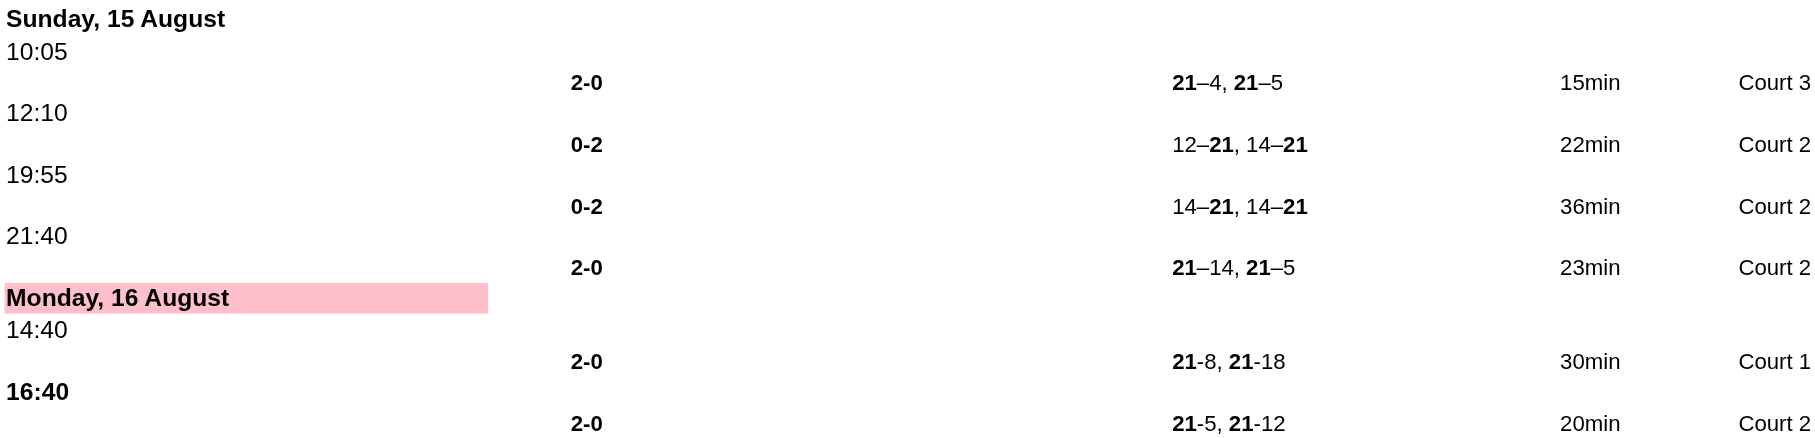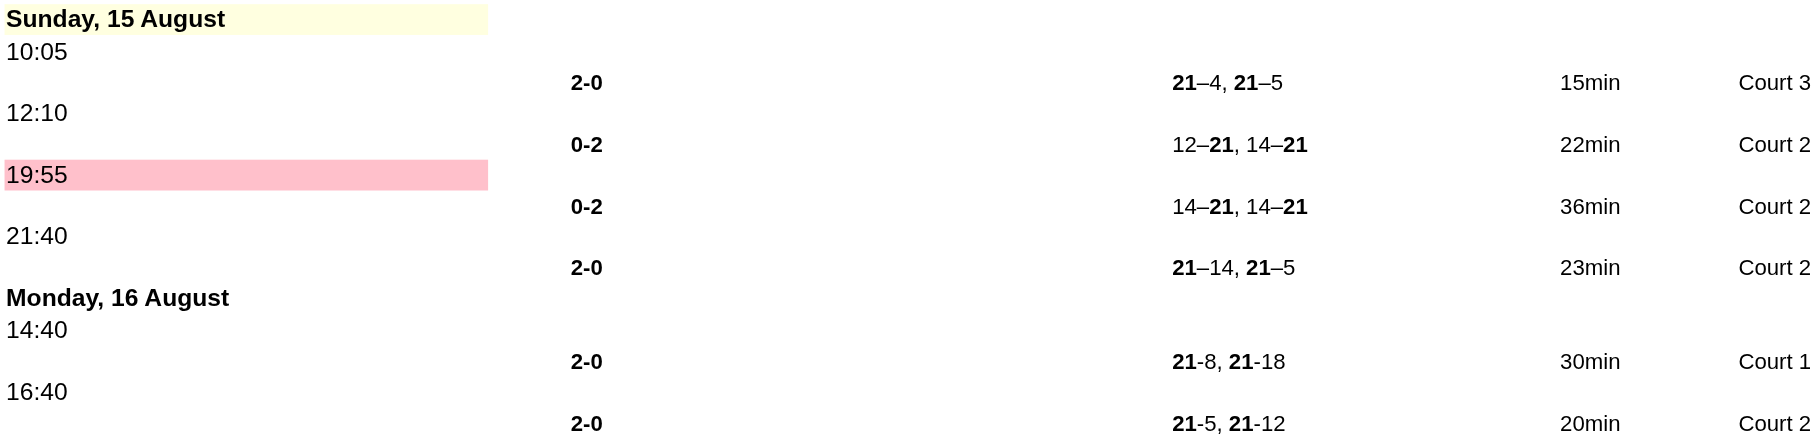(116, 19) no background -> (116, 19) lightyellow background
(37, 174) no background -> (37, 174) pink background
(118, 298) pink background -> (118, 298) no background
(38, 391) bold -> (37, 391) normal
